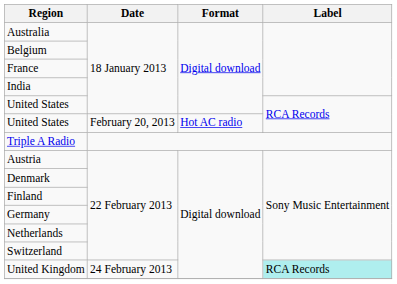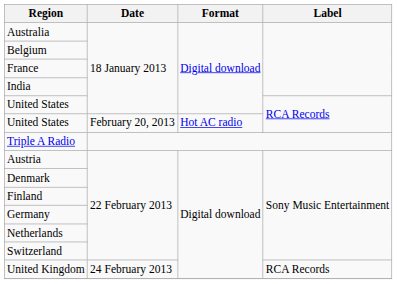(298, 269) paleturquoise background -> (298, 269) no background
